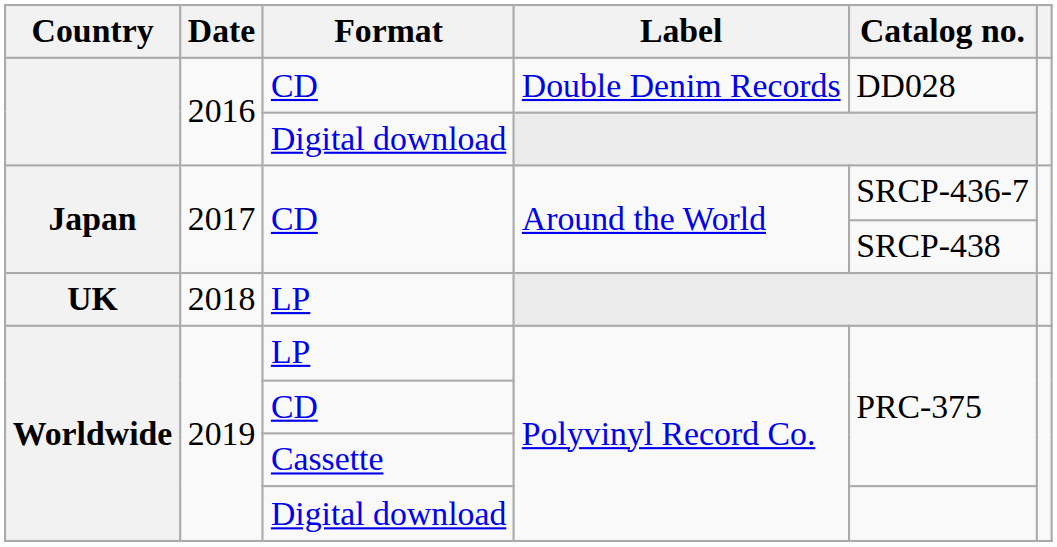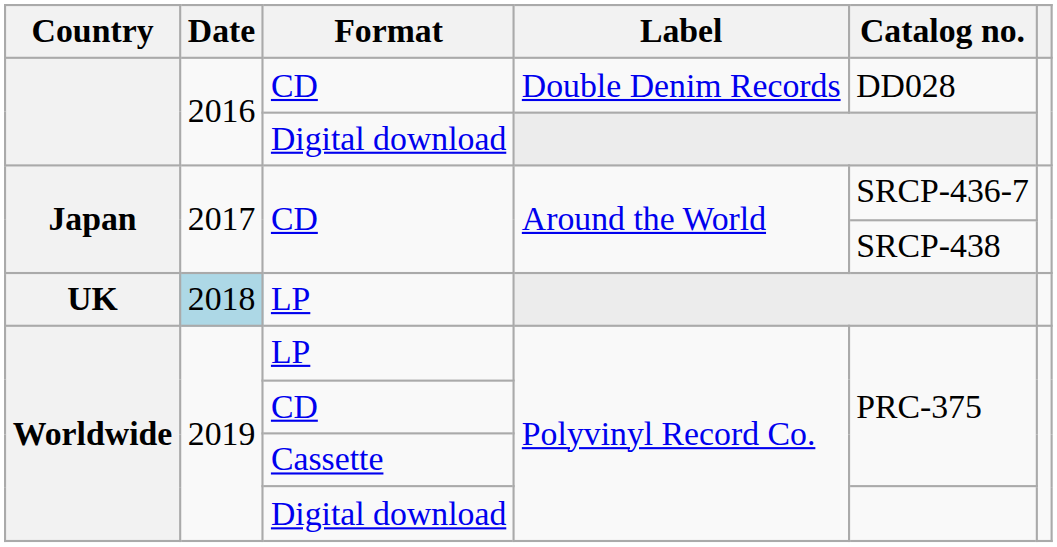(222, 298) no background -> (222, 298) lightblue background
